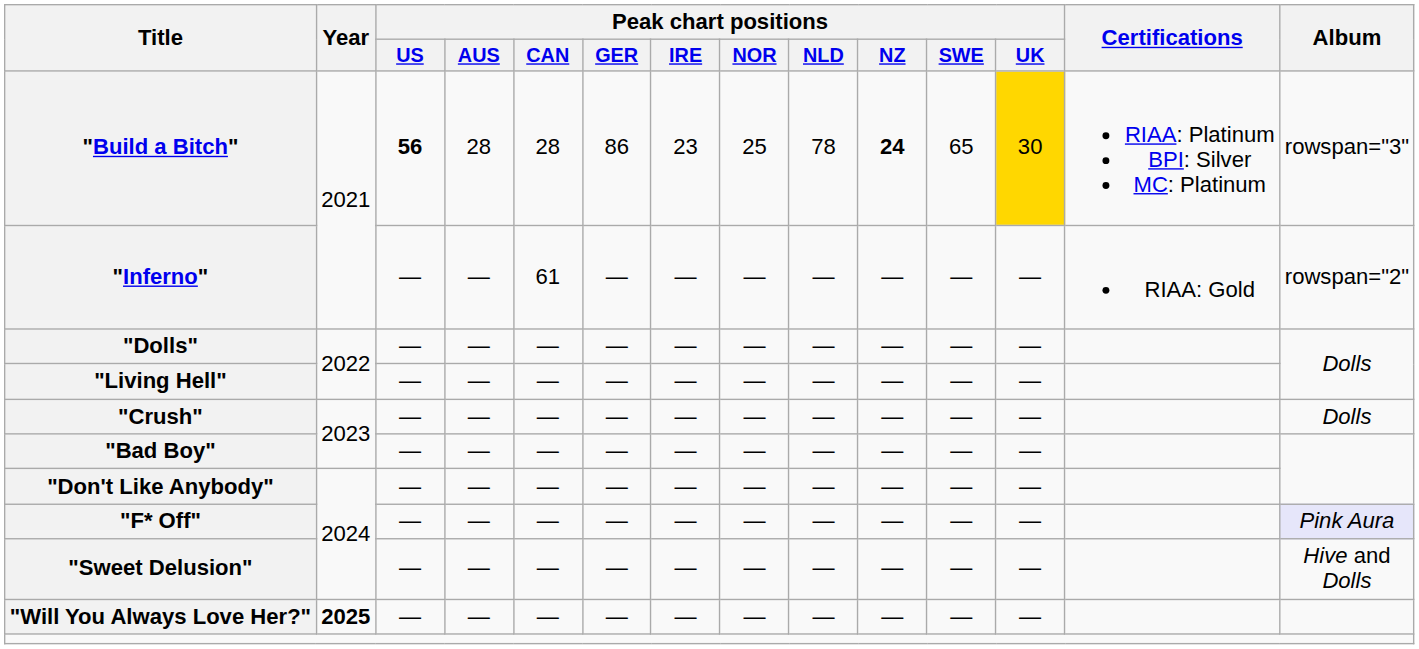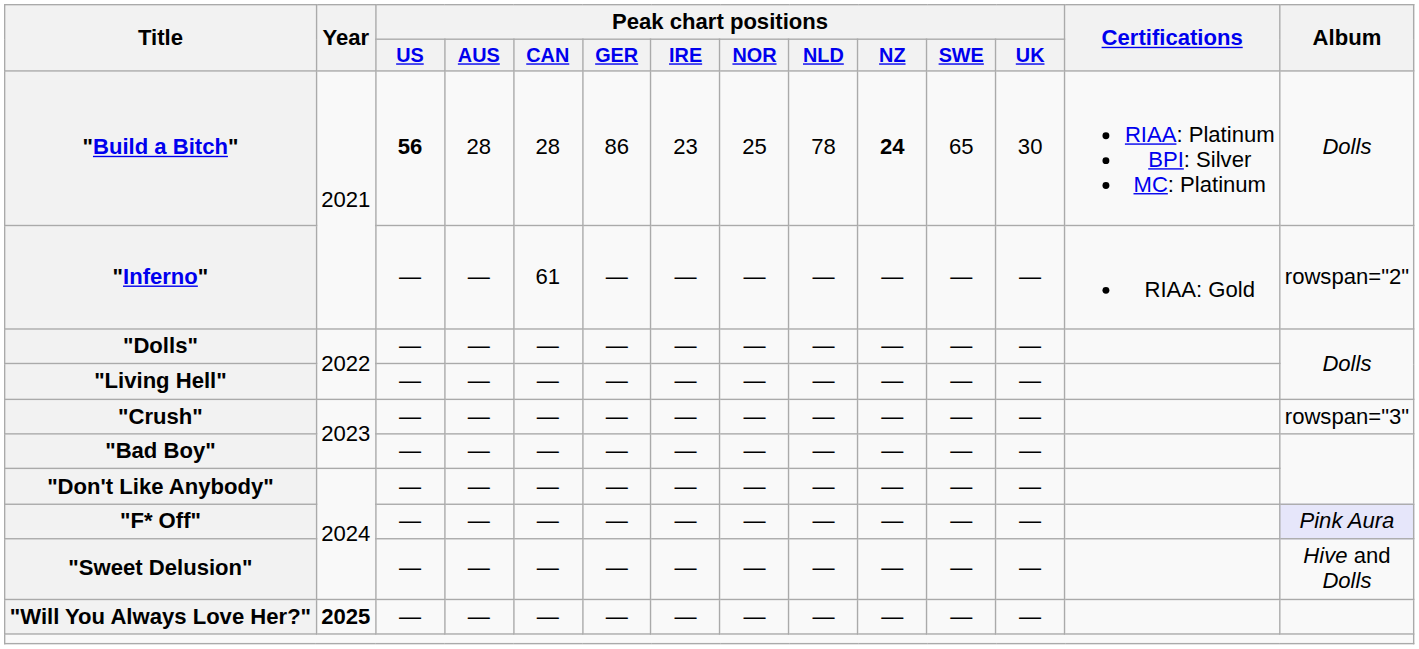(1030, 147) gold background -> (1030, 147) no background
(1347, 147) rowspan="3" -> (1347, 147) Dolls
(1347, 416) Dolls -> (1347, 416) rowspan="3"
